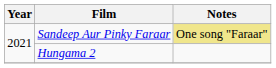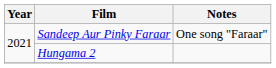(222, 33) khaki background -> (222, 33) no background
